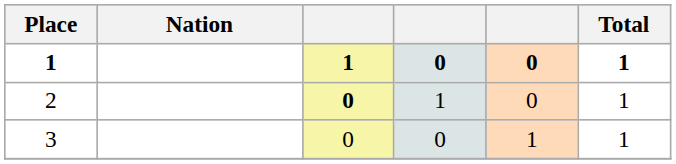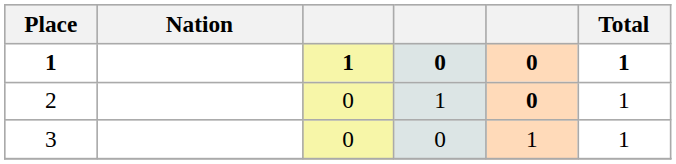(348, 101) bold -> (348, 101) normal
(532, 101) normal -> (532, 101) bold
